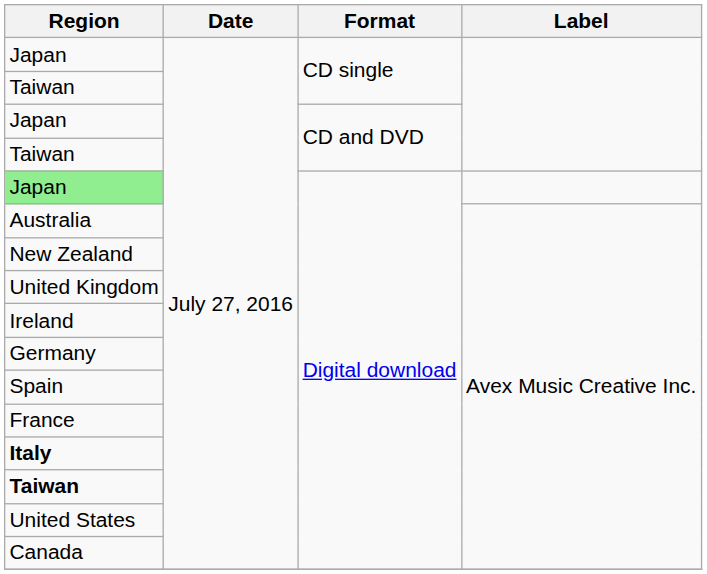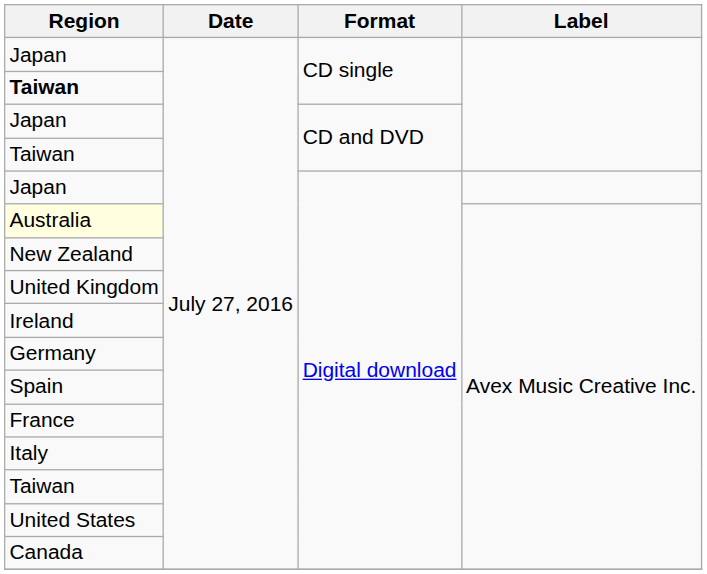(42, 87) normal -> (44, 87) bold
(38, 187) lightgreen background -> (38, 187) no background
(50, 220) no background -> (50, 220) lightyellow background
(30, 453) bold -> (29, 453) normal
(44, 486) bold -> (42, 486) normal
